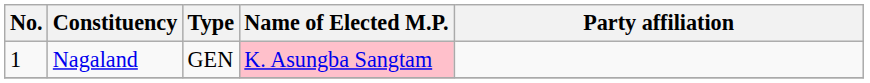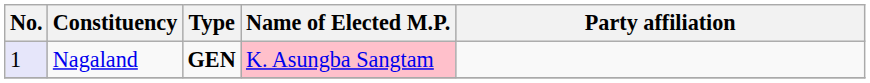(15, 59) no background -> (15, 59) lavender background
(210, 59) normal -> (212, 59) bold
